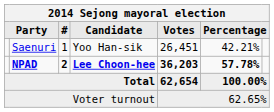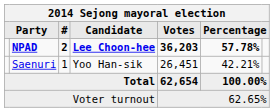rows swapped: (25, 64) <-> (34, 47)
